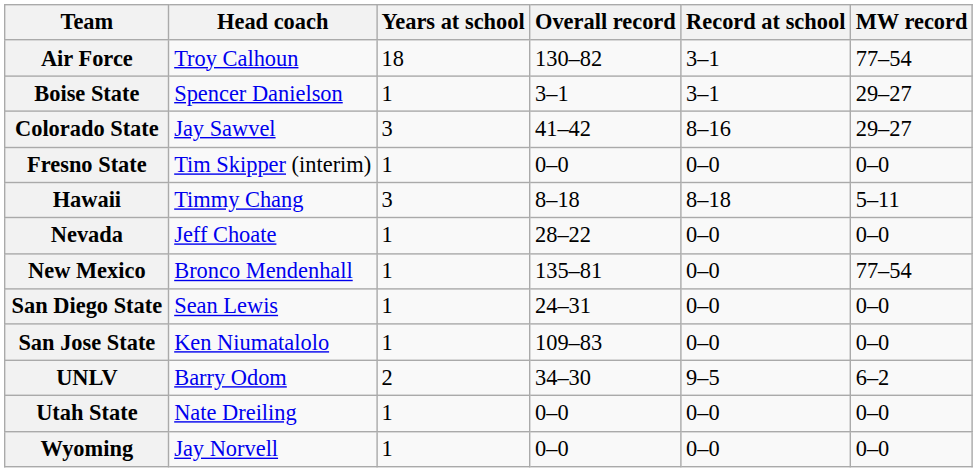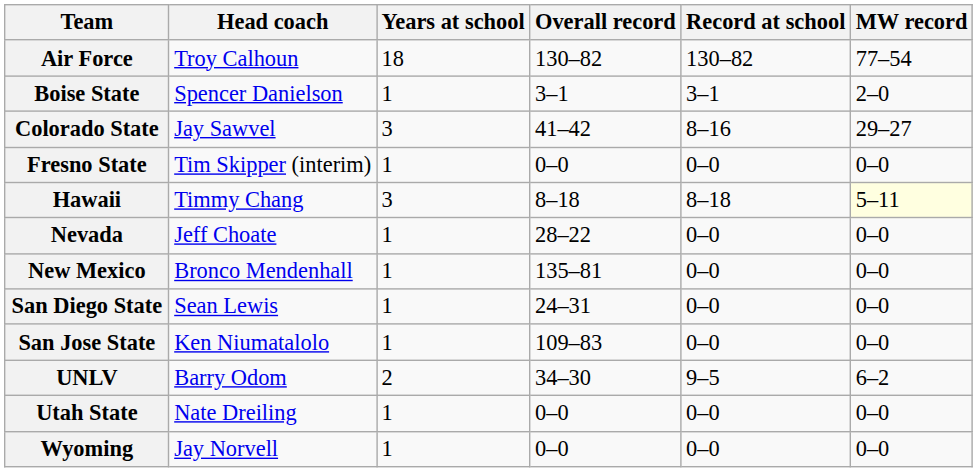(703, 57) 3–1 -> (720, 57) 130–82
(884, 93) 29–27 -> (873, 93) 2–0
(878, 199) no background -> (878, 199) lightyellow background
(884, 270) 77–54 -> (873, 270) 0–0
